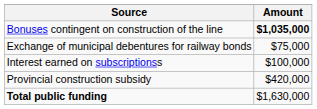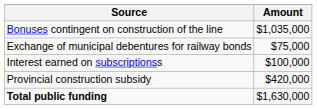(283, 29) bold -> (283, 29) normal
